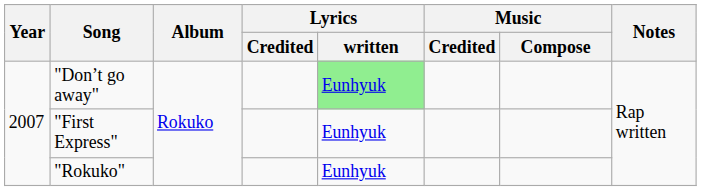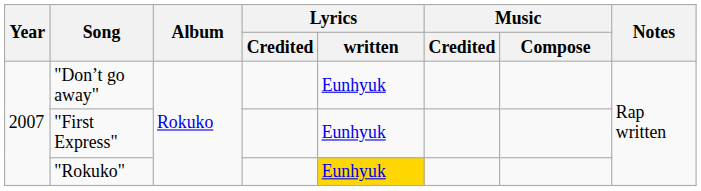(354, 84) lightgreen background -> (354, 84) no background
(354, 171) no background -> (354, 171) gold background
